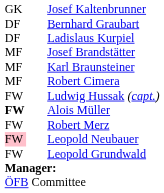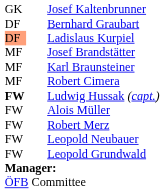(13, 38) no background -> (13, 38) lightsalmon background
(14, 96) normal -> (15, 96) bold
(15, 110) bold -> (14, 110) normal
(14, 139) pink background -> (14, 139) no background
